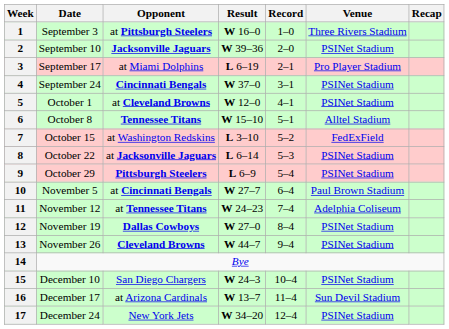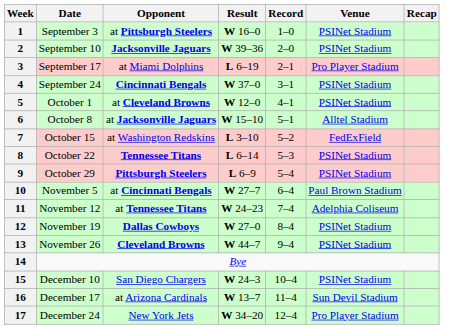(358, 31) Three Rivers Stadium -> (355, 31) PSINet Stadium
(161, 119) Tennessee Titans -> (161, 119) at Jacksonville Jaguars
(161, 155) at Jacksonville Jaguars -> (161, 155) Tennessee Titans
(358, 315) PSINet Stadium -> (355, 315) Pro Player Stadium
